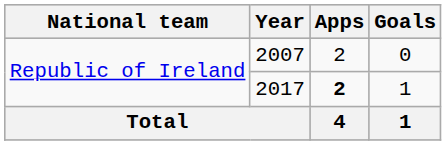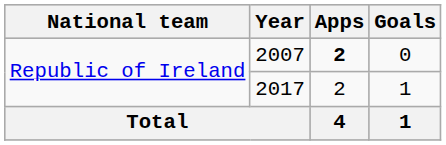(340, 55) normal -> (340, 55) bold
(340, 89) bold -> (340, 89) normal
